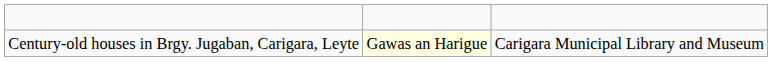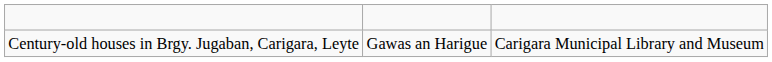(427, 43) lightyellow background -> (427, 43) no background
